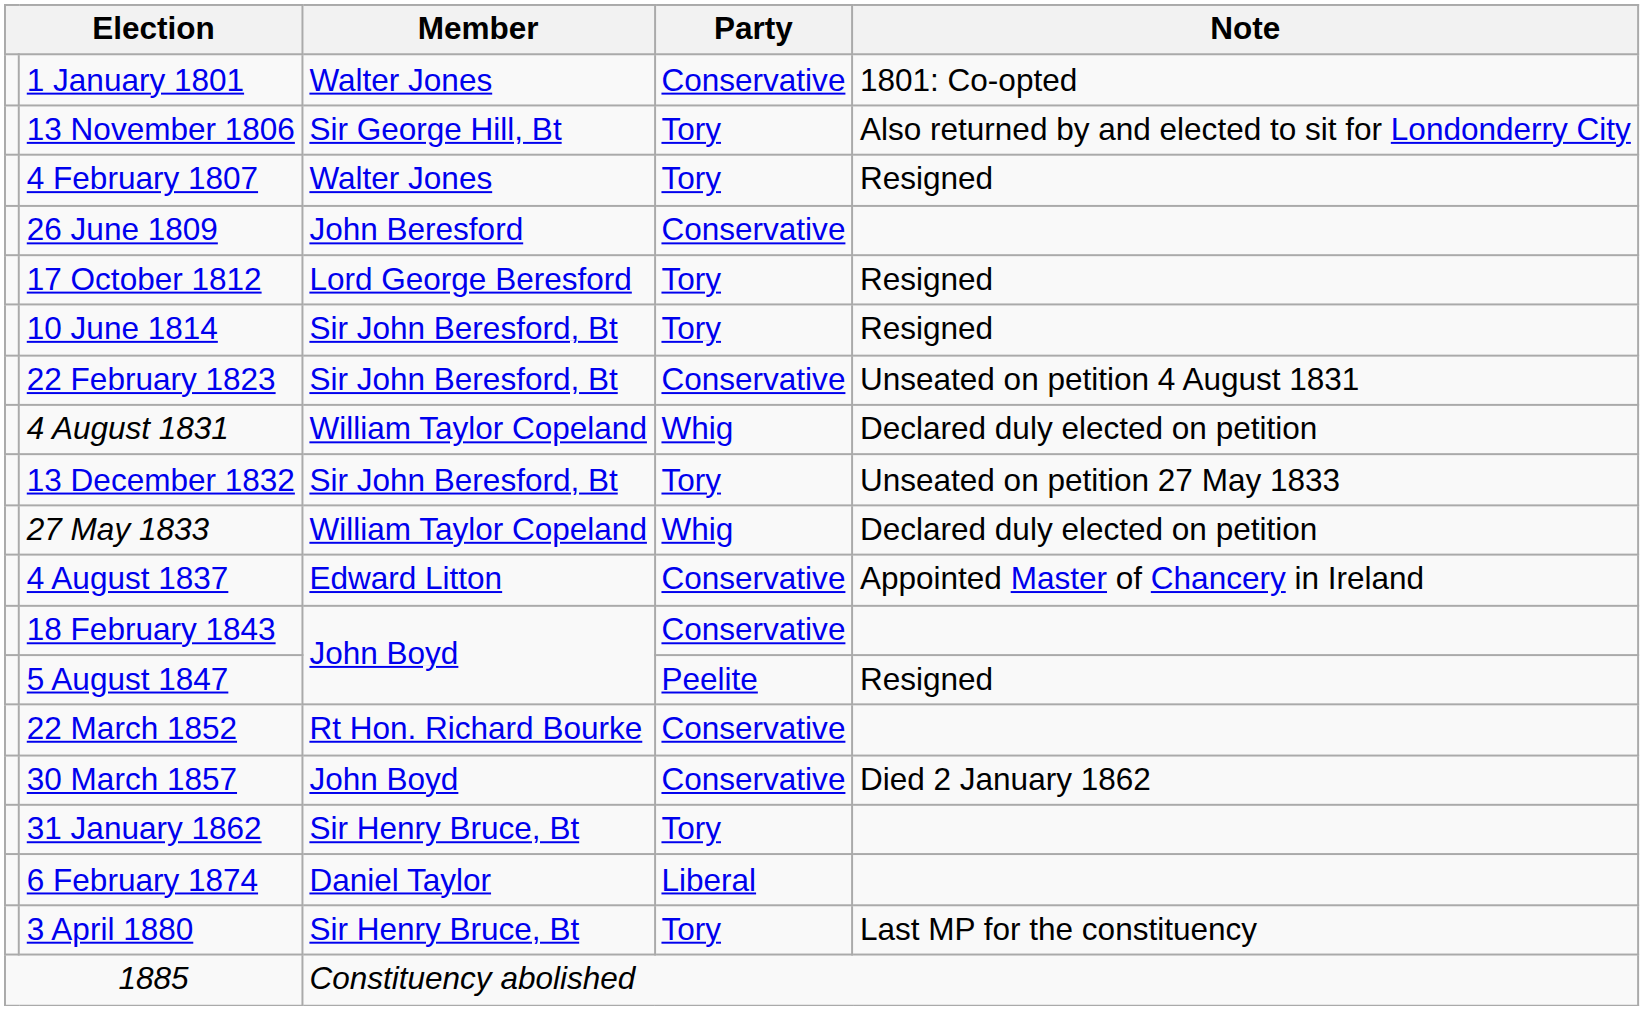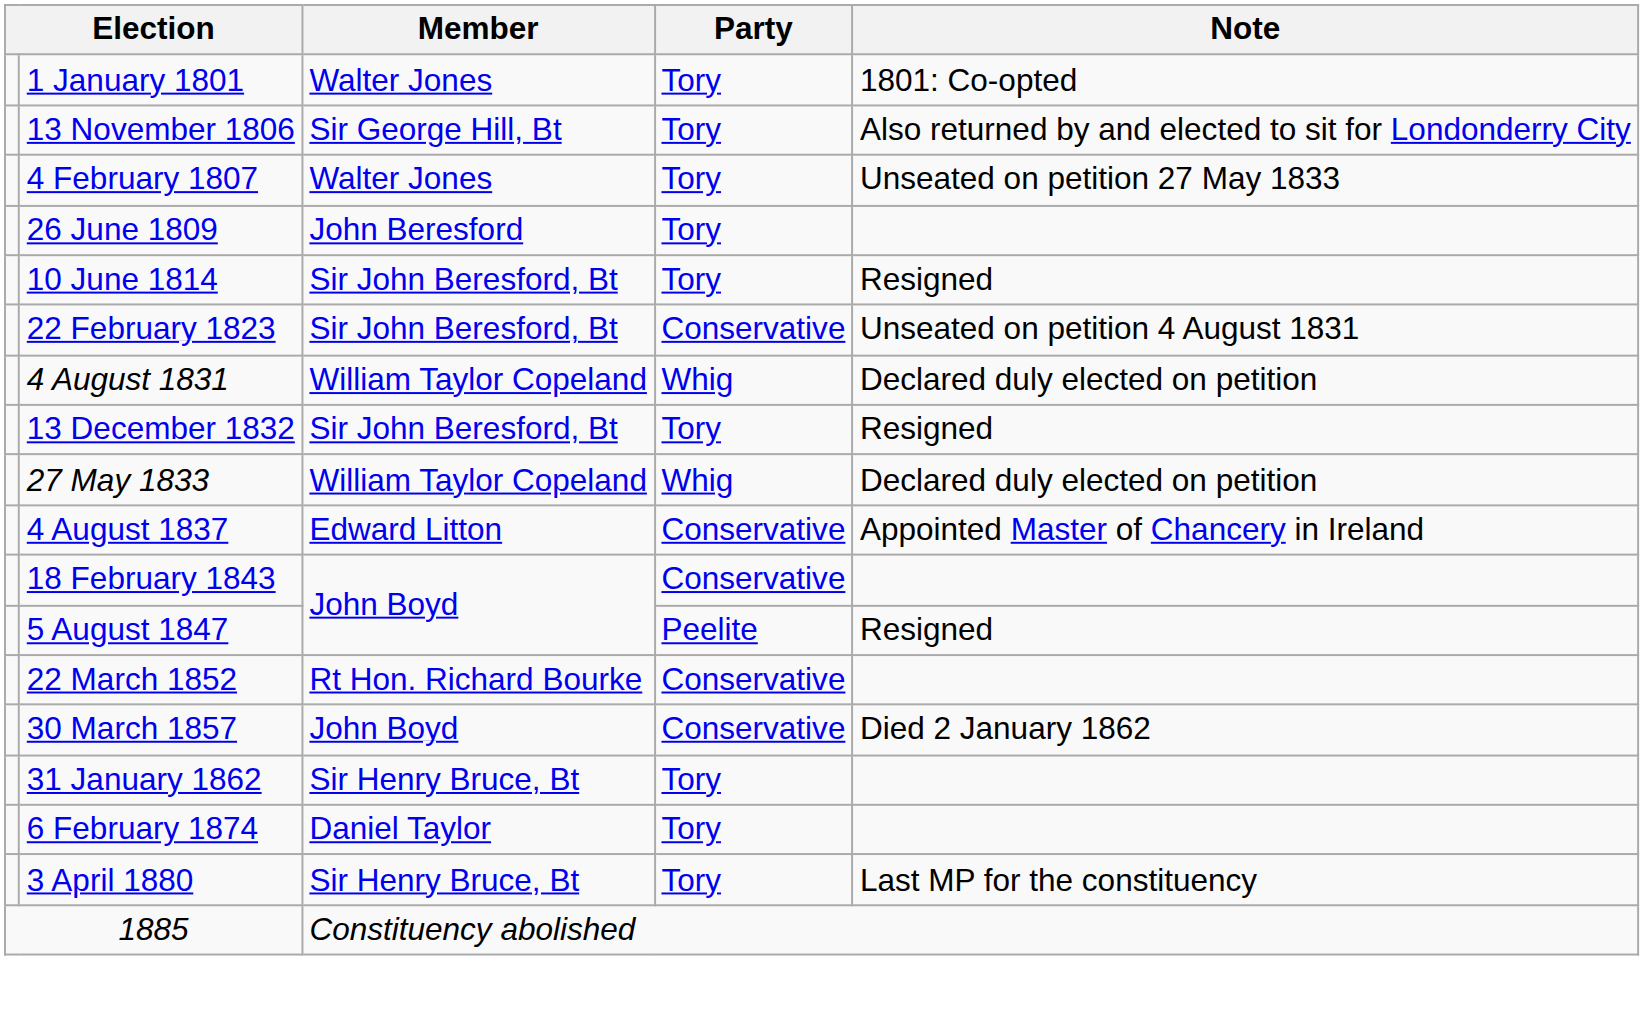(753, 79) Conservative -> (691, 79) Tory
(927, 179) Resigned -> (1100, 179) Unseated on petition 27 May 1833
(753, 229) Conservative -> (691, 229) Tory
- row: (144, 279)
(1100, 479) Unseated on petition 27 May 1833 -> (927, 429) Resigned
(709, 879) Liberal -> (691, 829) Tory
